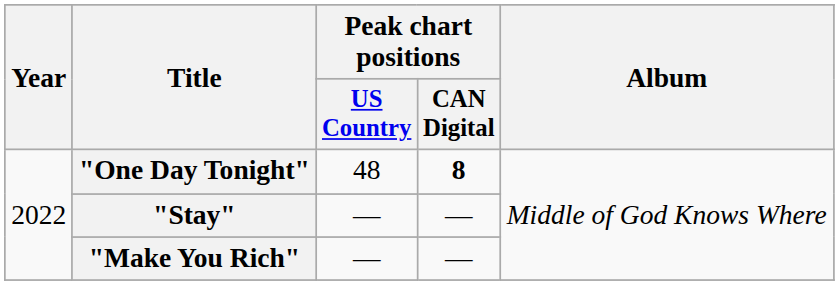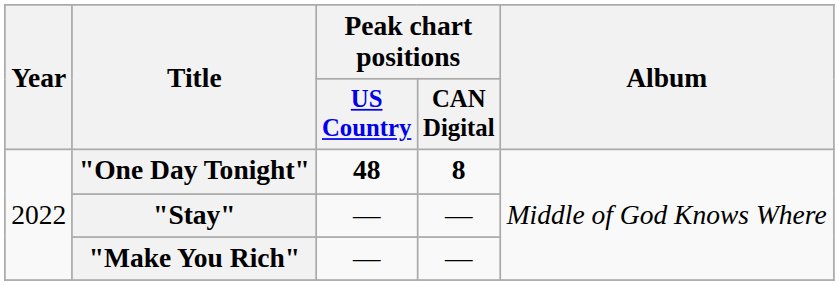(367, 171) normal -> (367, 171) bold
